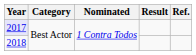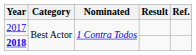(16, 27) lavender background -> (16, 27) no background
(16, 43) normal -> (16, 43) bold
